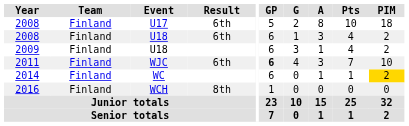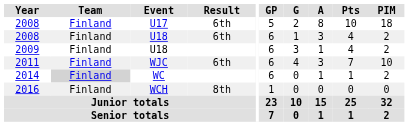(271, 63) bold -> (271, 63) normal
(90, 76) no background -> (90, 76) lightgrey background
(387, 76) gold background -> (387, 76) no background
